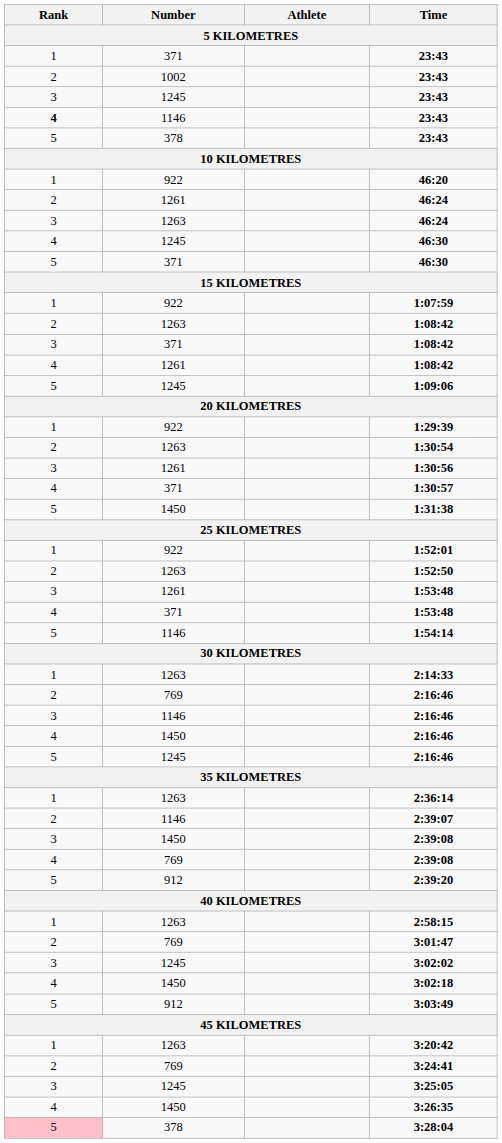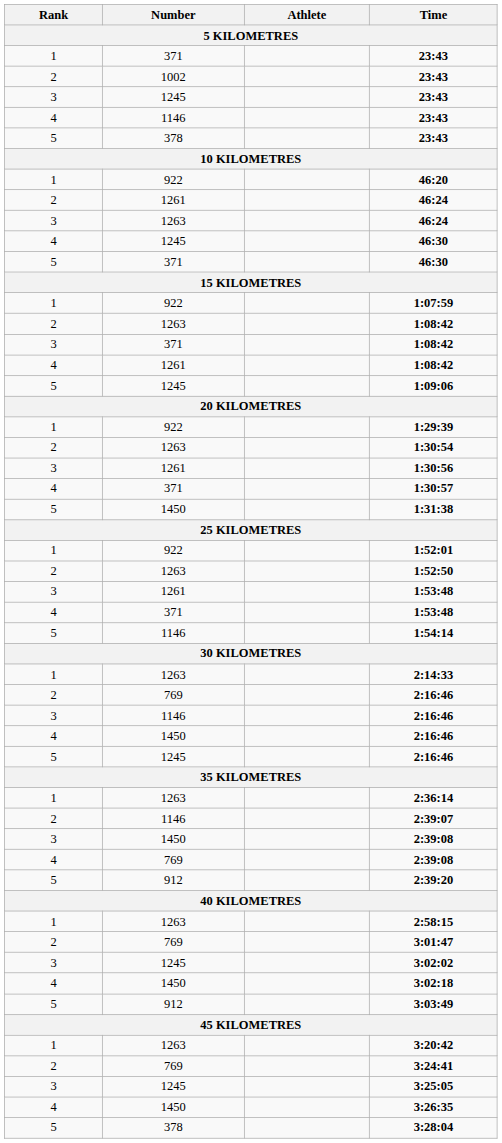(54, 117) bold -> (54, 117) normal
(54, 1127) pink background -> (54, 1127) no background
